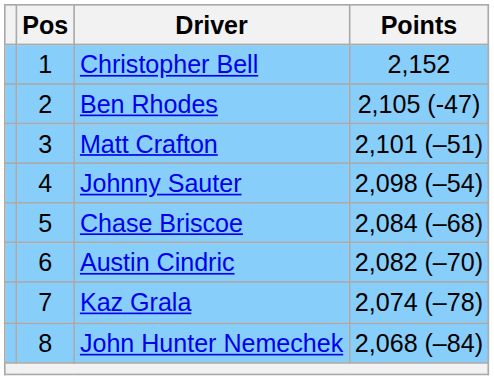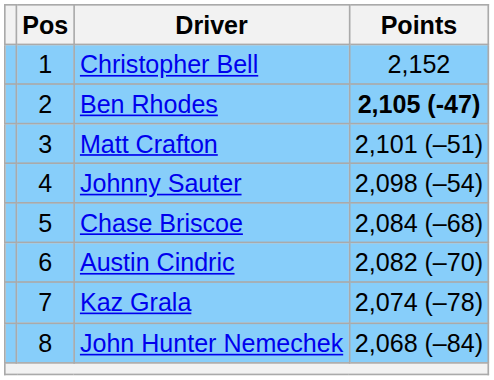(419, 104) normal -> (419, 104) bold
